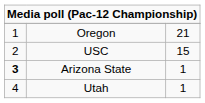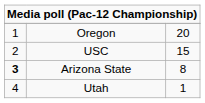(183, 32) 21 -> (183, 32) 20
(183, 70) 1 -> (183, 70) 8
